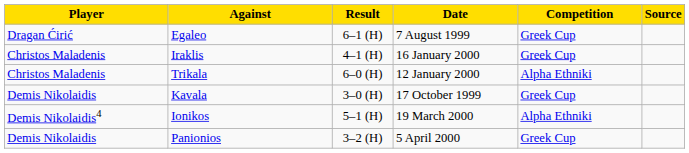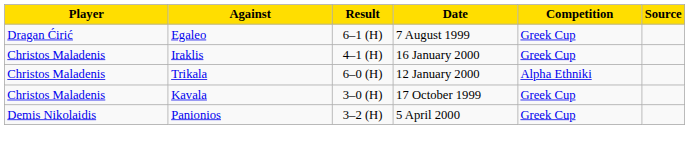(52, 94) Demis Nikolaidis -> (56, 94) Christos Maladenis
- row: (190, 116)
